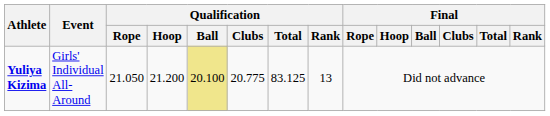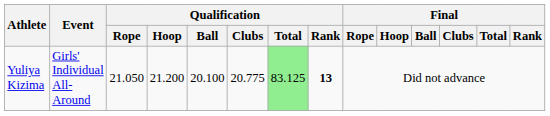(27, 78) bold -> (26, 78) normal
(207, 78) khaki background -> (207, 78) no background
(288, 78) no background -> (288, 78) lightgreen background
(326, 78) normal -> (326, 78) bold
